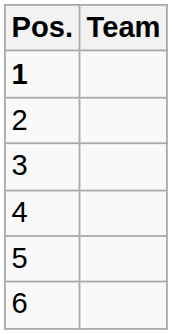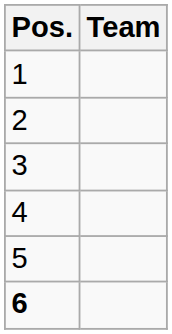(20, 73) bold -> (20, 73) normal
(20, 304) normal -> (20, 304) bold
